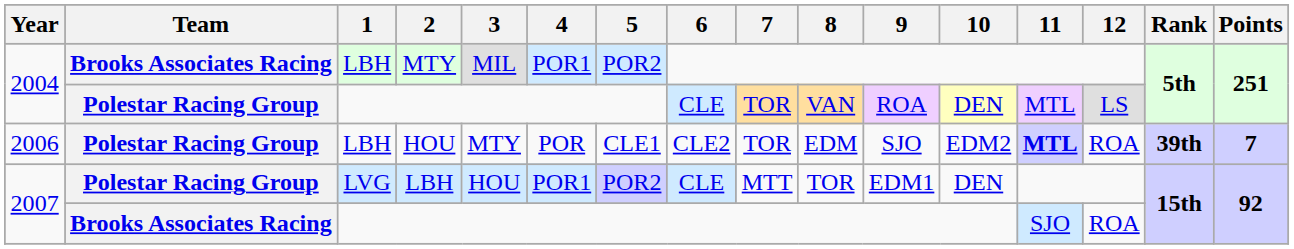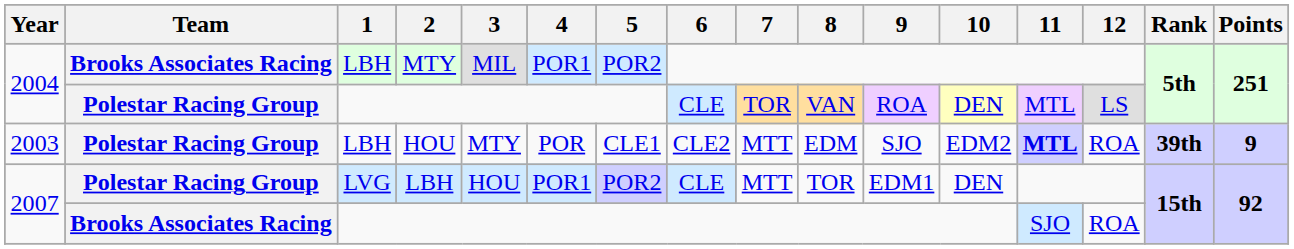(35, 143) 2006 -> (35, 143) 2003
(767, 143) TOR -> (767, 143) MTT
(1251, 143) 7 -> (1251, 143) 9
